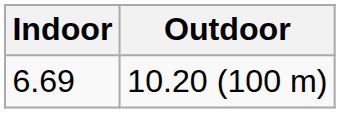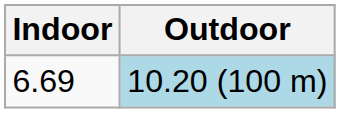(227, 81) no background -> (227, 81) lightblue background
